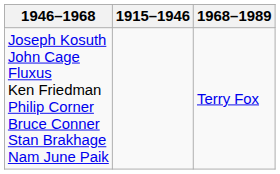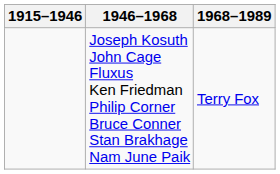columns swapped: (153, 16) <-> (58, 16)
